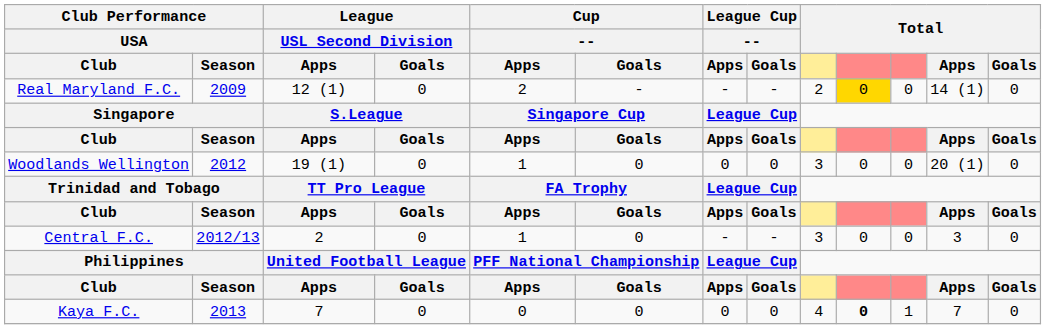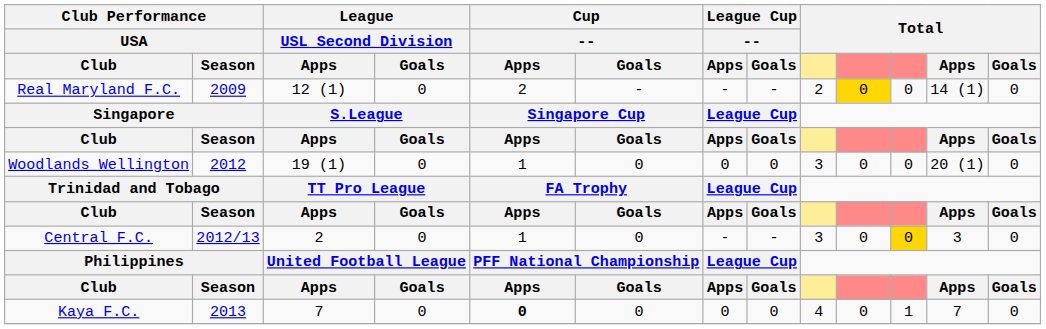(909, 238) no background -> (909, 238) gold background
(522, 312) normal -> (522, 312) bold
(864, 312) bold -> (864, 312) normal
